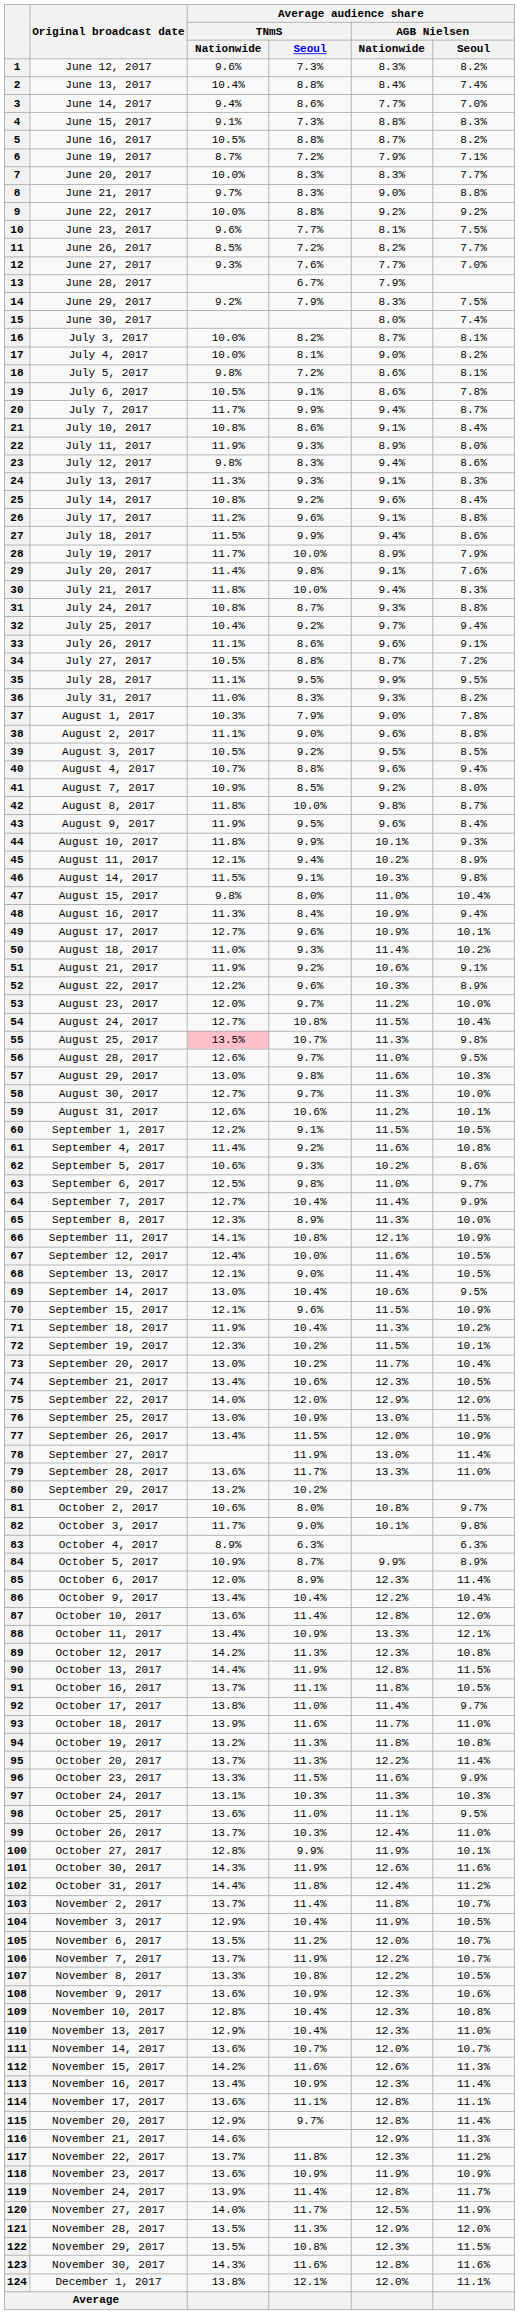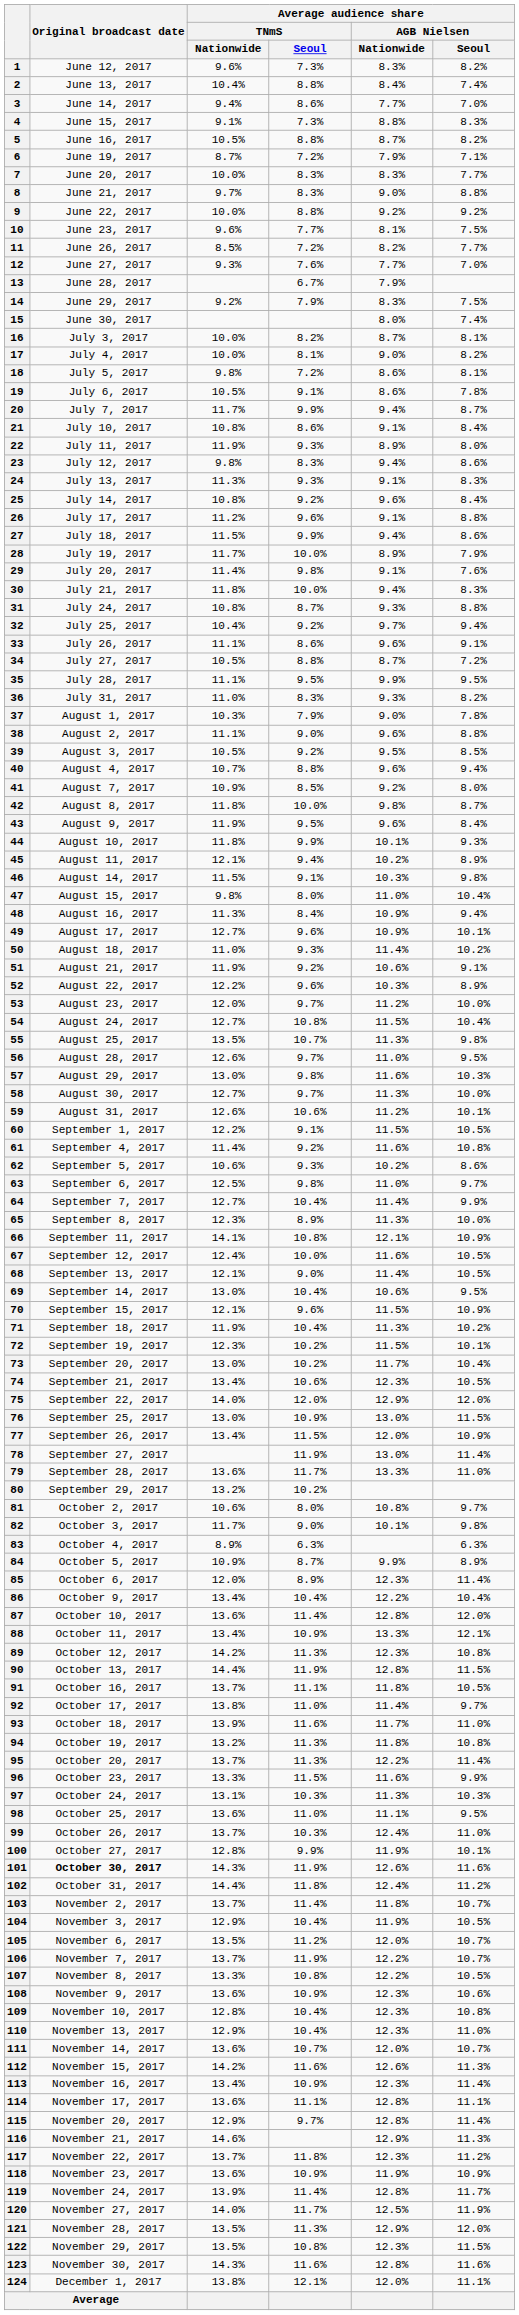(228, 1040) pink background -> (228, 1040) no background
(108, 1868) normal -> (108, 1868) bold
